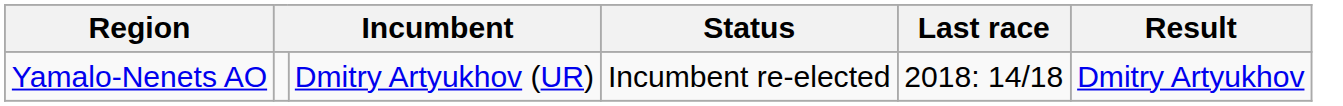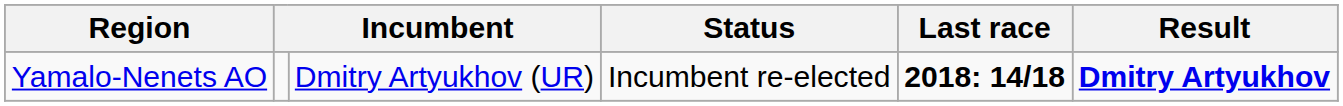(984, 76) normal -> (985, 76) bold
(1191, 76) normal -> (1204, 76) bold
